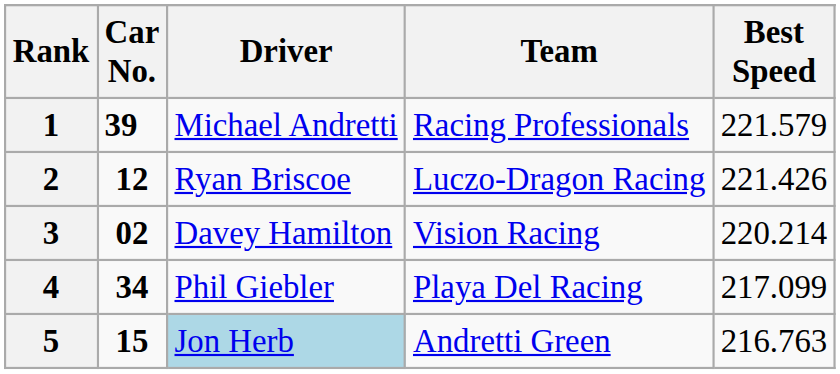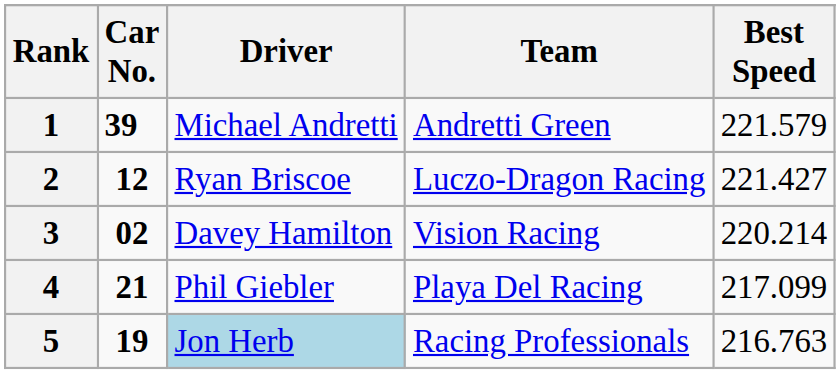(551, 124) Racing Professionals -> (512, 124) Andretti Green
(774, 178) 221.426 -> (774, 178) 221.427
(132, 287) 34 -> (132, 287) 21
(132, 341) 15 -> (132, 341) 19
(512, 341) Andretti Green -> (551, 341) Racing Professionals
